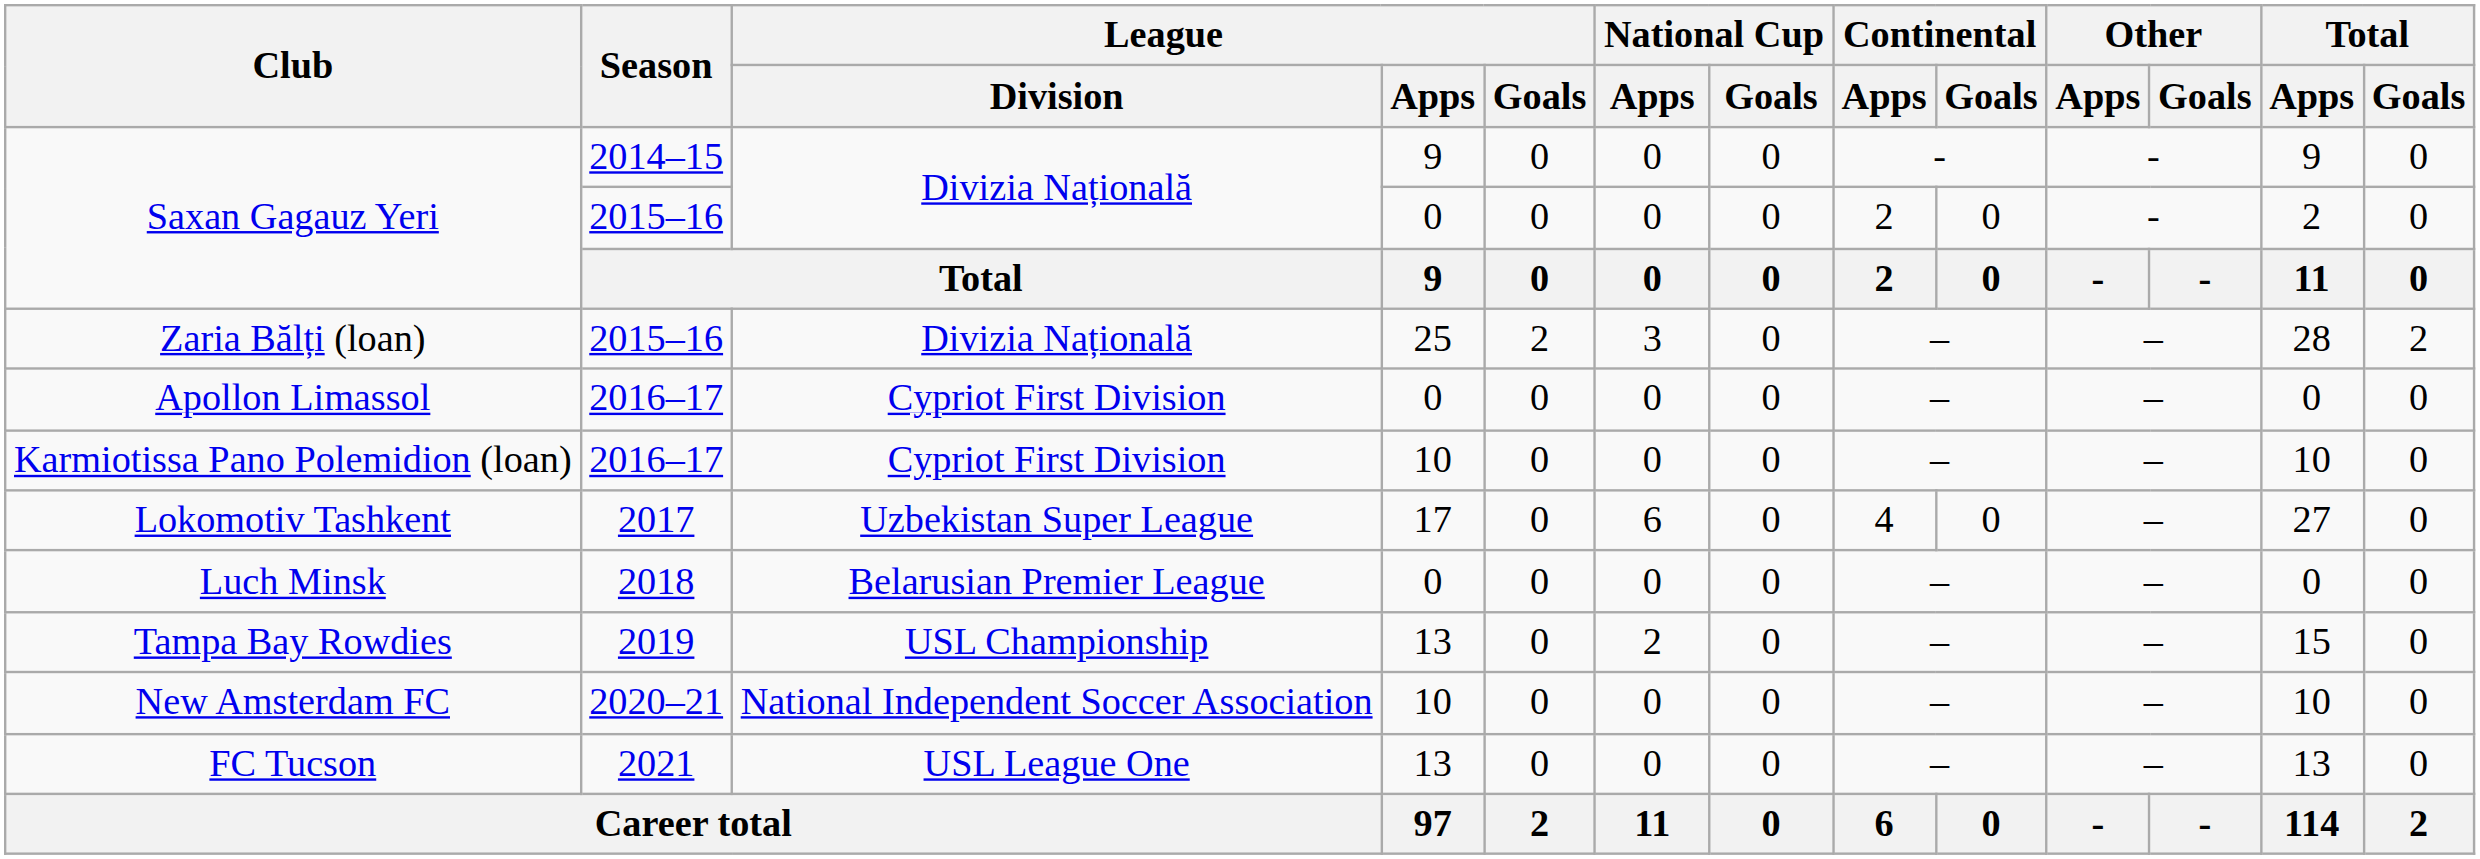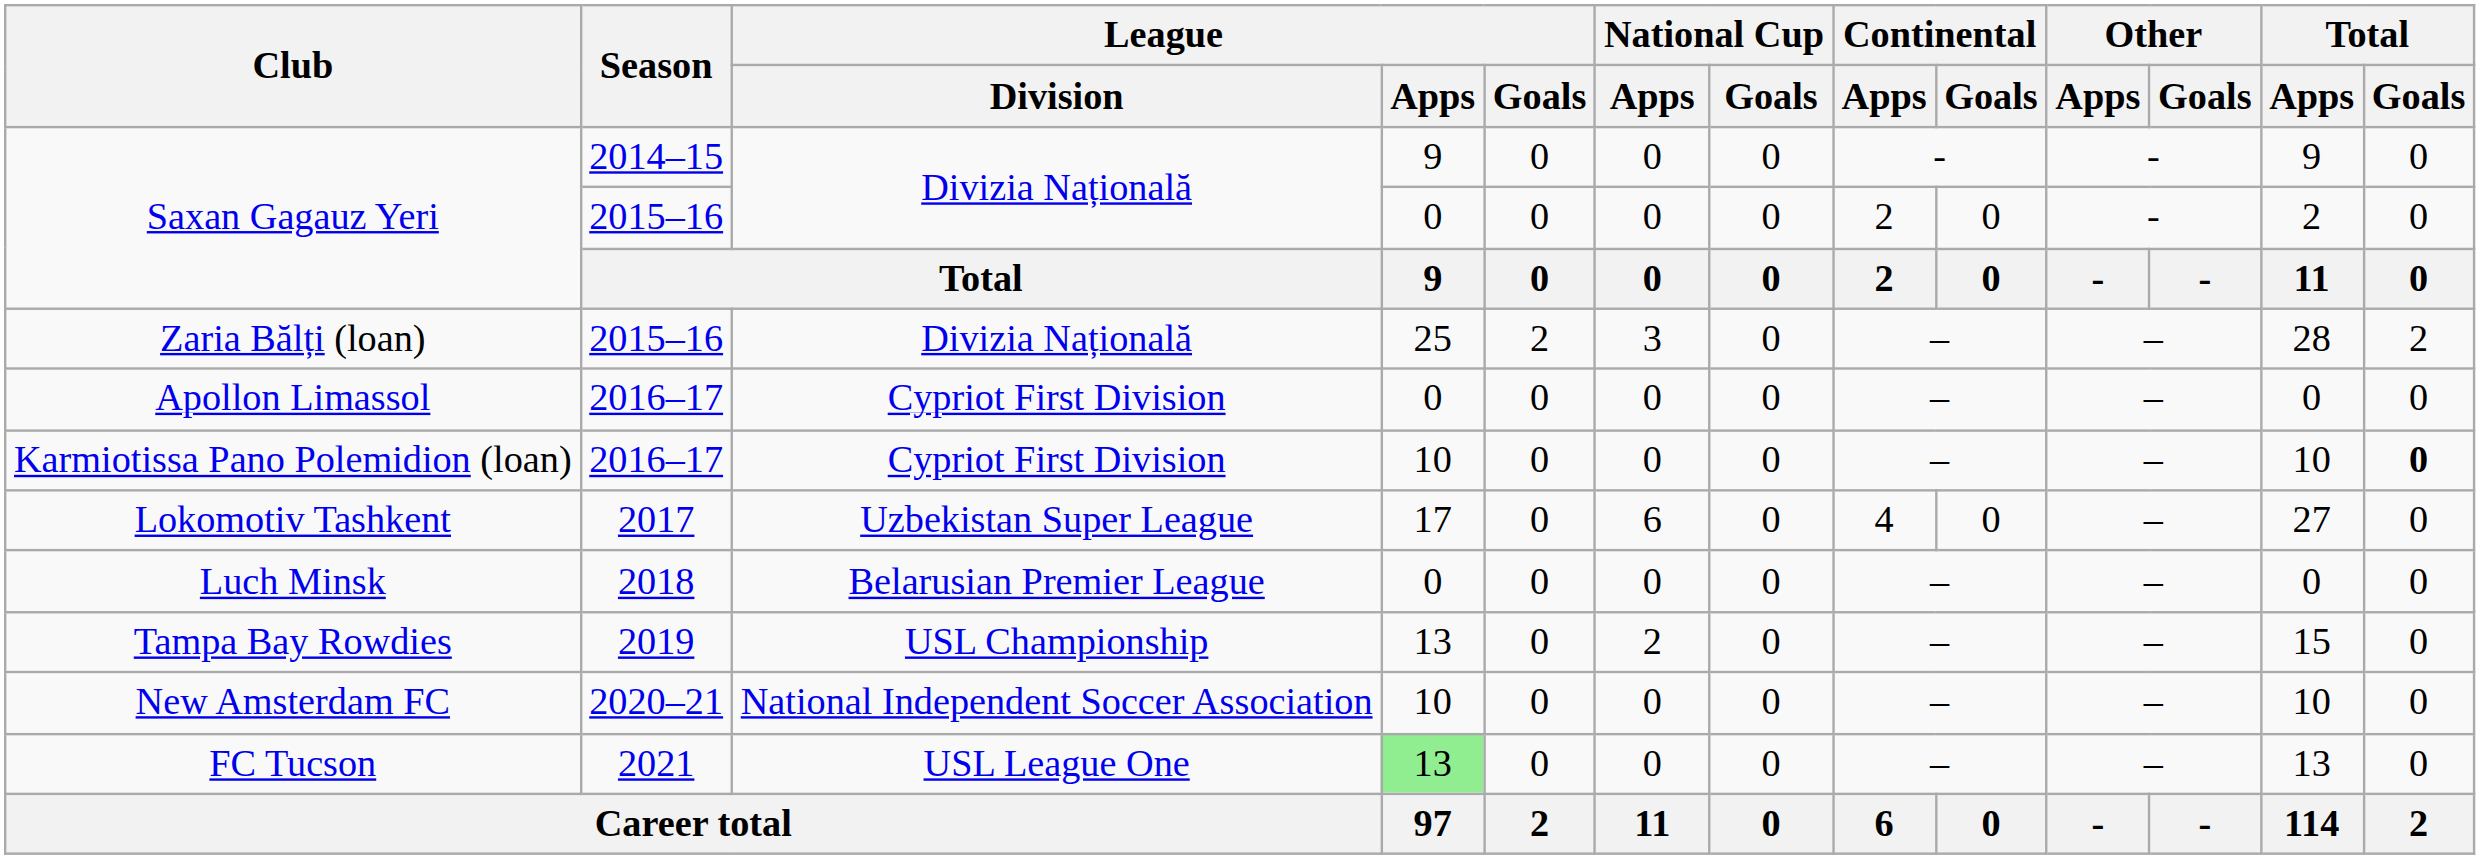(2419, 459) normal -> (2419, 459) bold
(1433, 762) no background -> (1433, 762) lightgreen background
